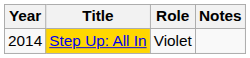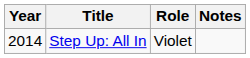(98, 41) gold background -> (98, 41) no background
